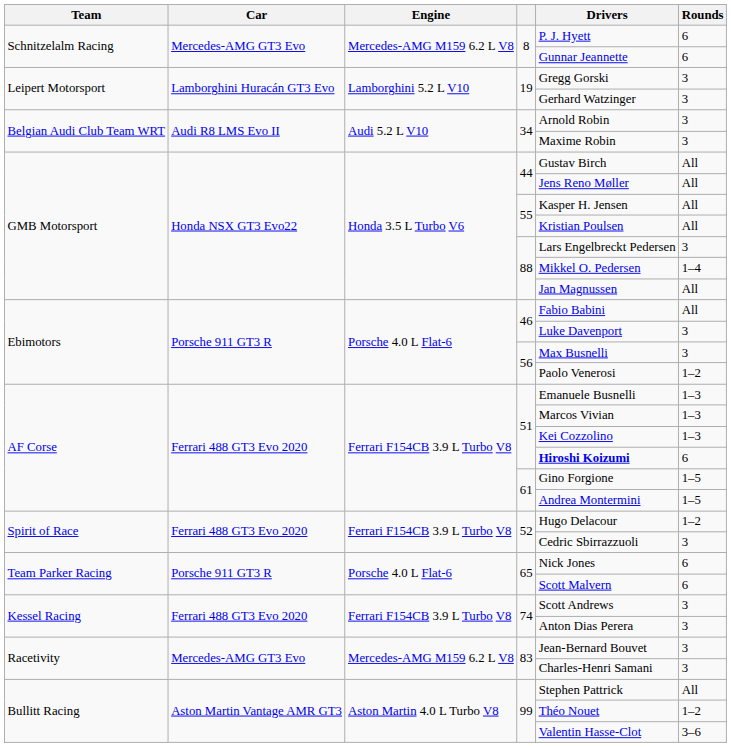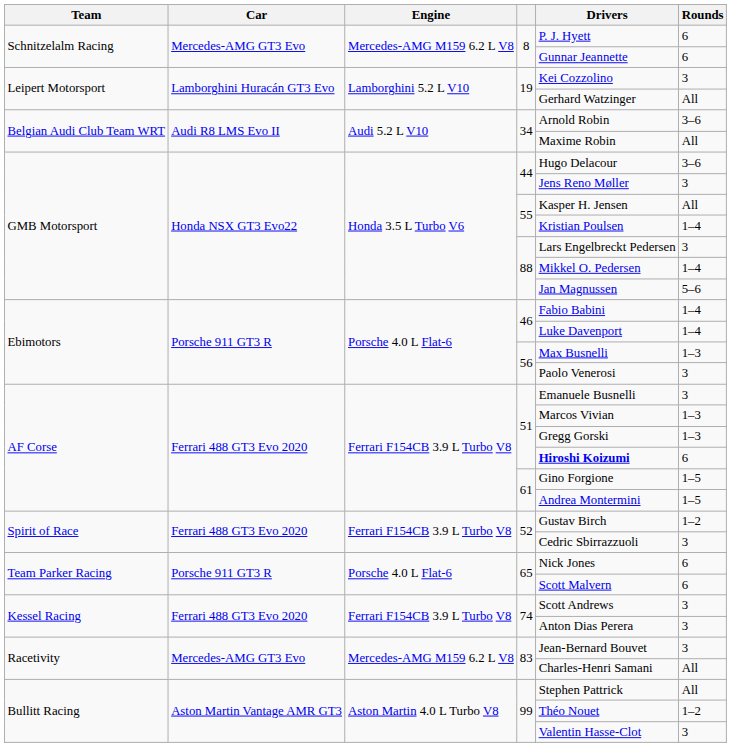(574, 77) Gregg Gorski -> (576, 77) Kei Cozzolino
(685, 99) 3 -> (690, 99) All
(685, 120) 3 -> (691, 120) 3–6
(685, 141) 3 -> (690, 141) All
(573, 162) Gustav Birch -> (578, 162) Hugo Delacour
(690, 162) All -> (691, 162) 3–6
(690, 183) All -> (685, 183) 3
(690, 225) All -> (691, 225) 1–4
(690, 288) All -> (691, 288) 5–6
(690, 309) All -> (691, 309) 1–4
(685, 331) 3 -> (691, 331) 1–4
(685, 352) 3 -> (691, 352) 1–3
(691, 373) 1–2 -> (685, 373) 3
(691, 394) 1–3 -> (685, 394) 3
(576, 436) Kei Cozzolino -> (574, 436) Gregg Gorski
(578, 520) Hugo Delacour -> (573, 520) Gustav Birch
(685, 668) 3 -> (690, 668) All
(691, 731) 3–6 -> (685, 731) 3
